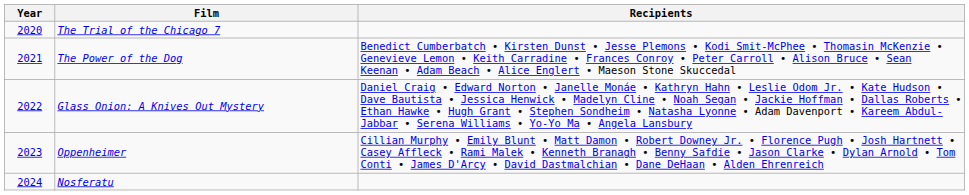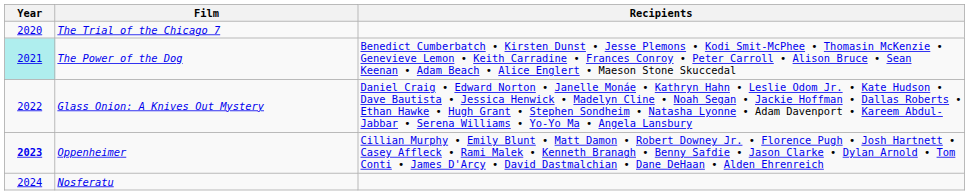(30, 59) no background -> (30, 59) paleturquoise background
(30, 153) normal -> (30, 153) bold
